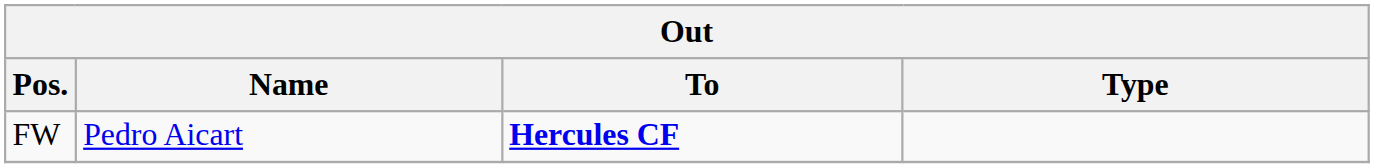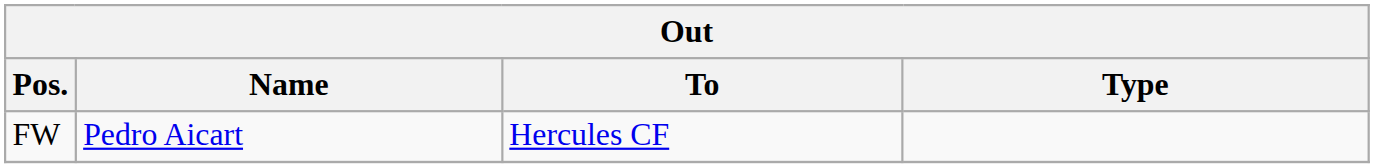(594, 136) bold -> (589, 136) normal
